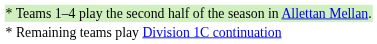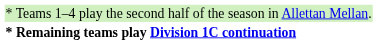(144, 32) normal -> (151, 32) bold
